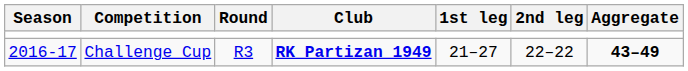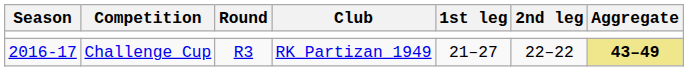(354, 52) bold -> (354, 52) normal
(635, 52) no background -> (635, 52) khaki background
